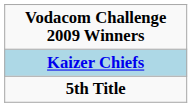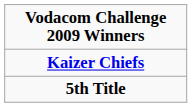(96, 62) lightblue background -> (96, 62) no background
